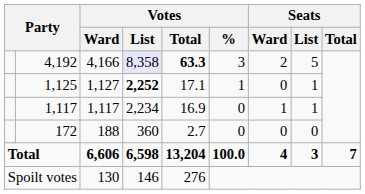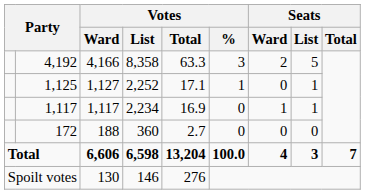(142, 62) lavender background -> (142, 62) no background
(193, 62) bold -> (193, 62) normal
(142, 85) bold -> (142, 85) normal
